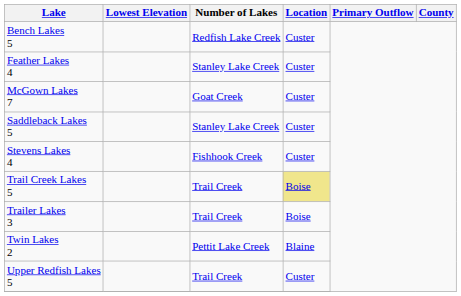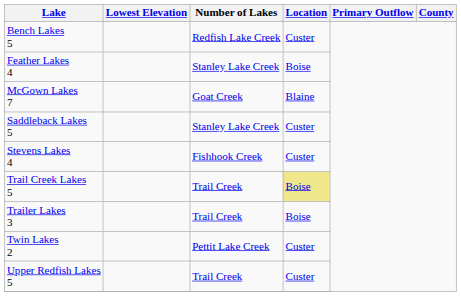(300, 66) Custer -> (298, 66) Boise
(300, 96) Custer -> (300, 96) Blaine
(300, 246) Blaine -> (300, 246) Custer
